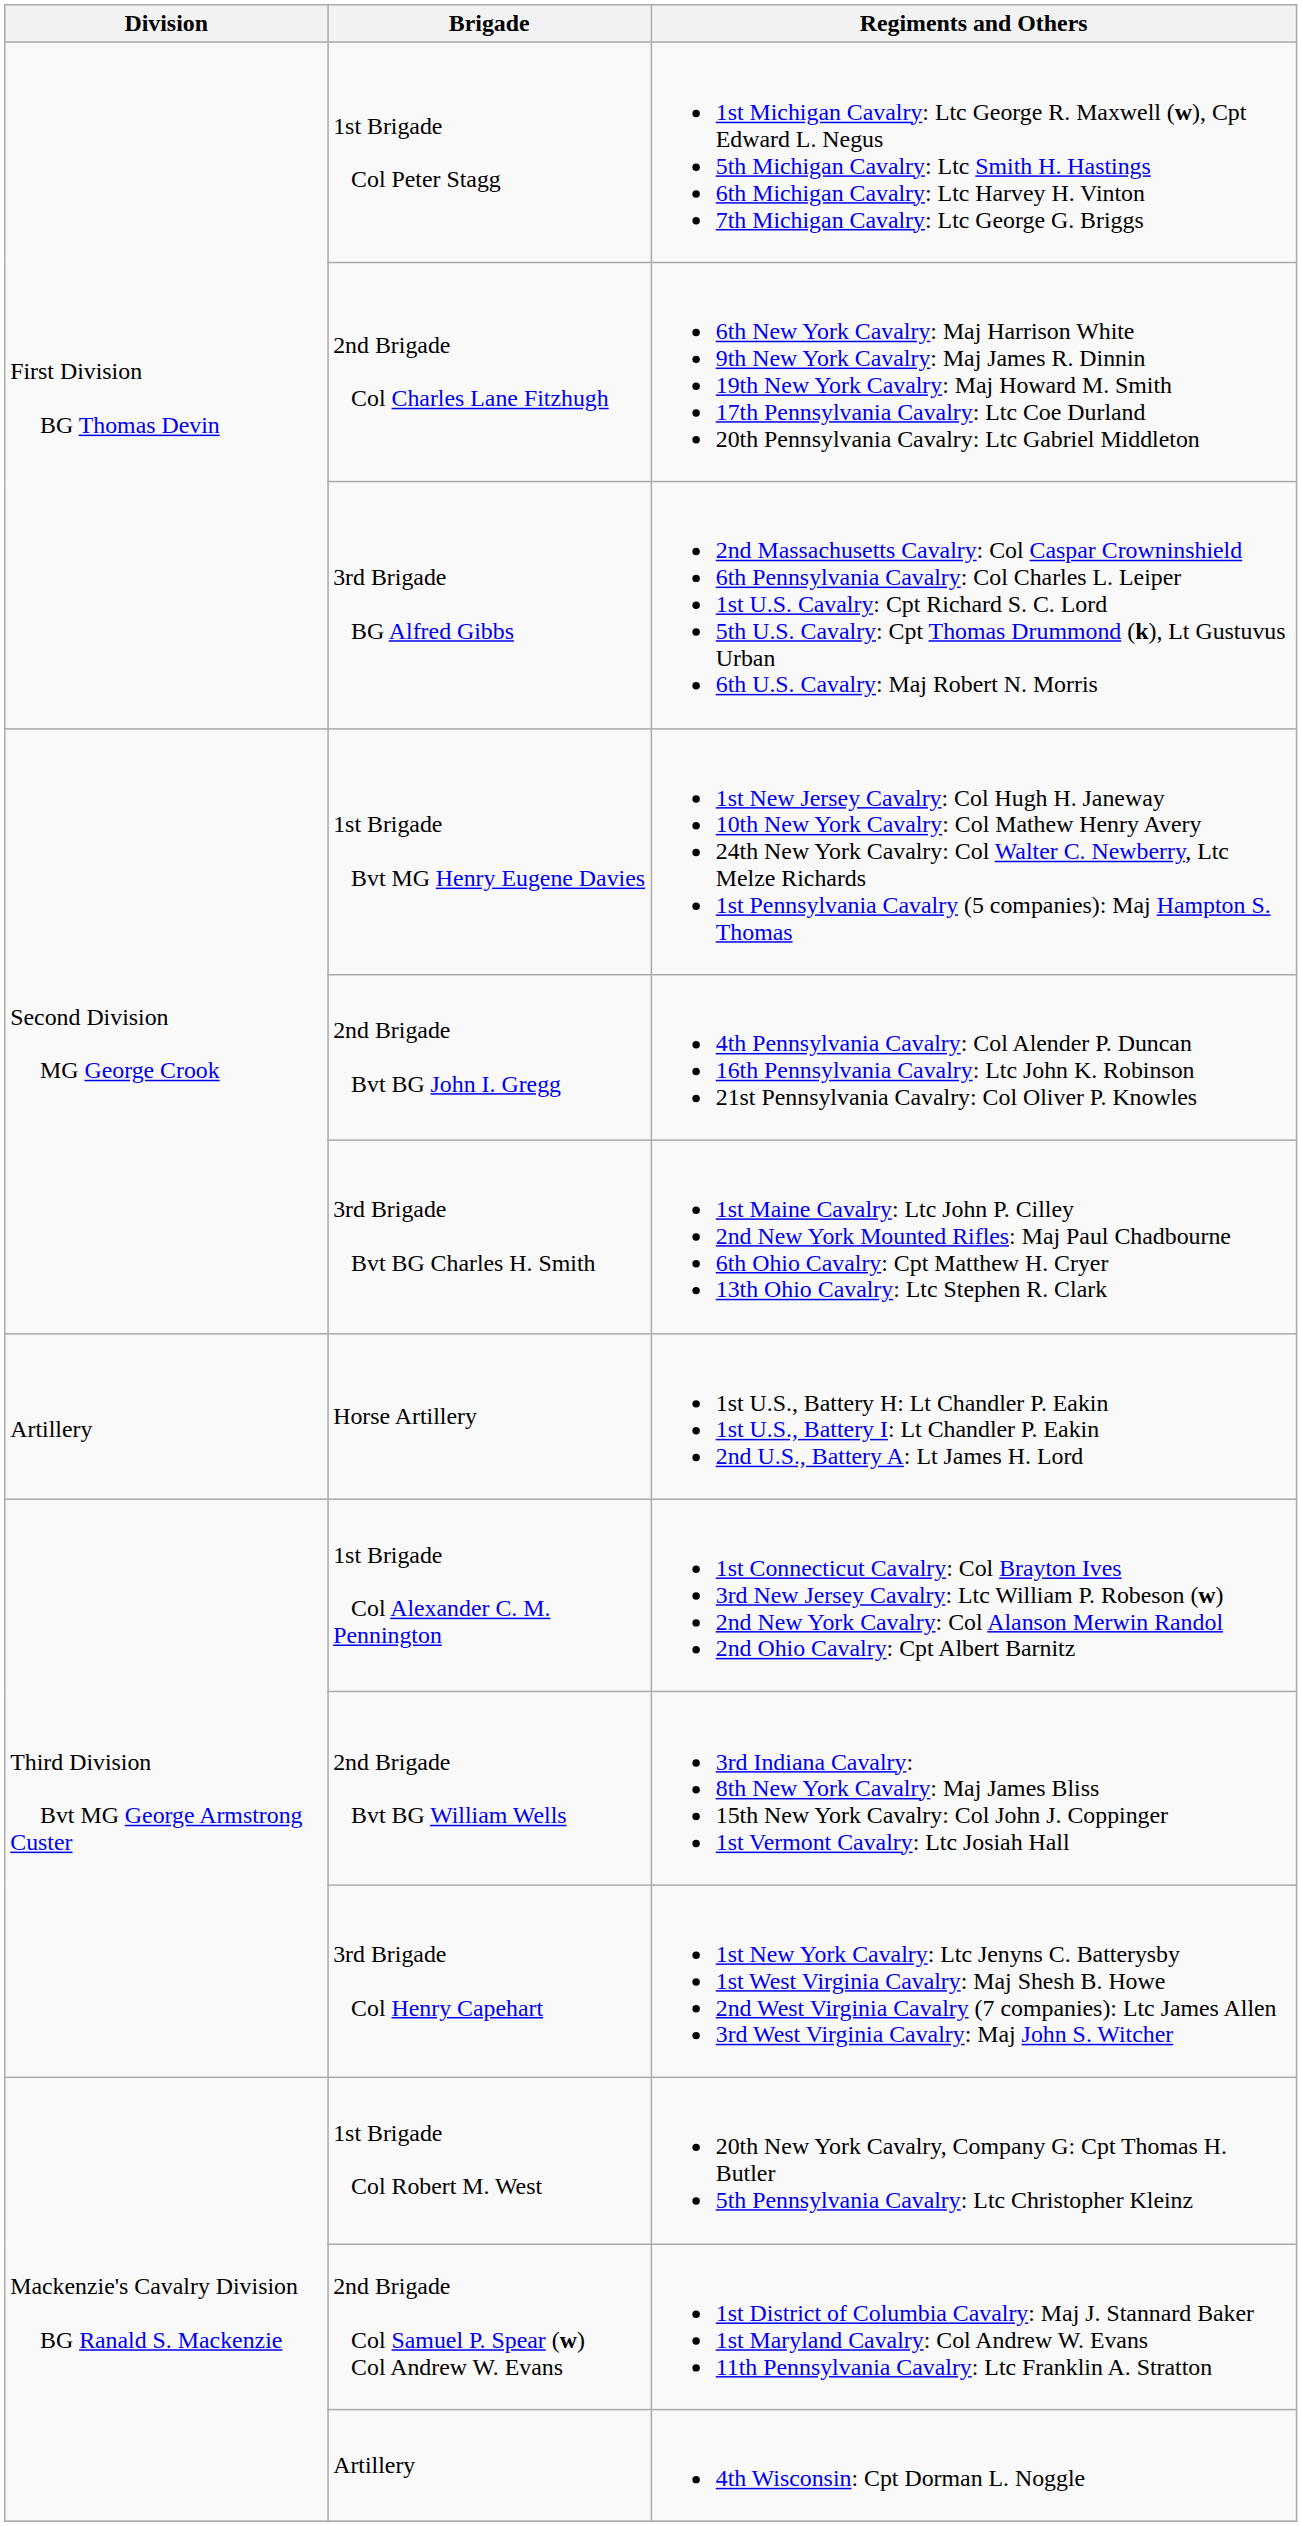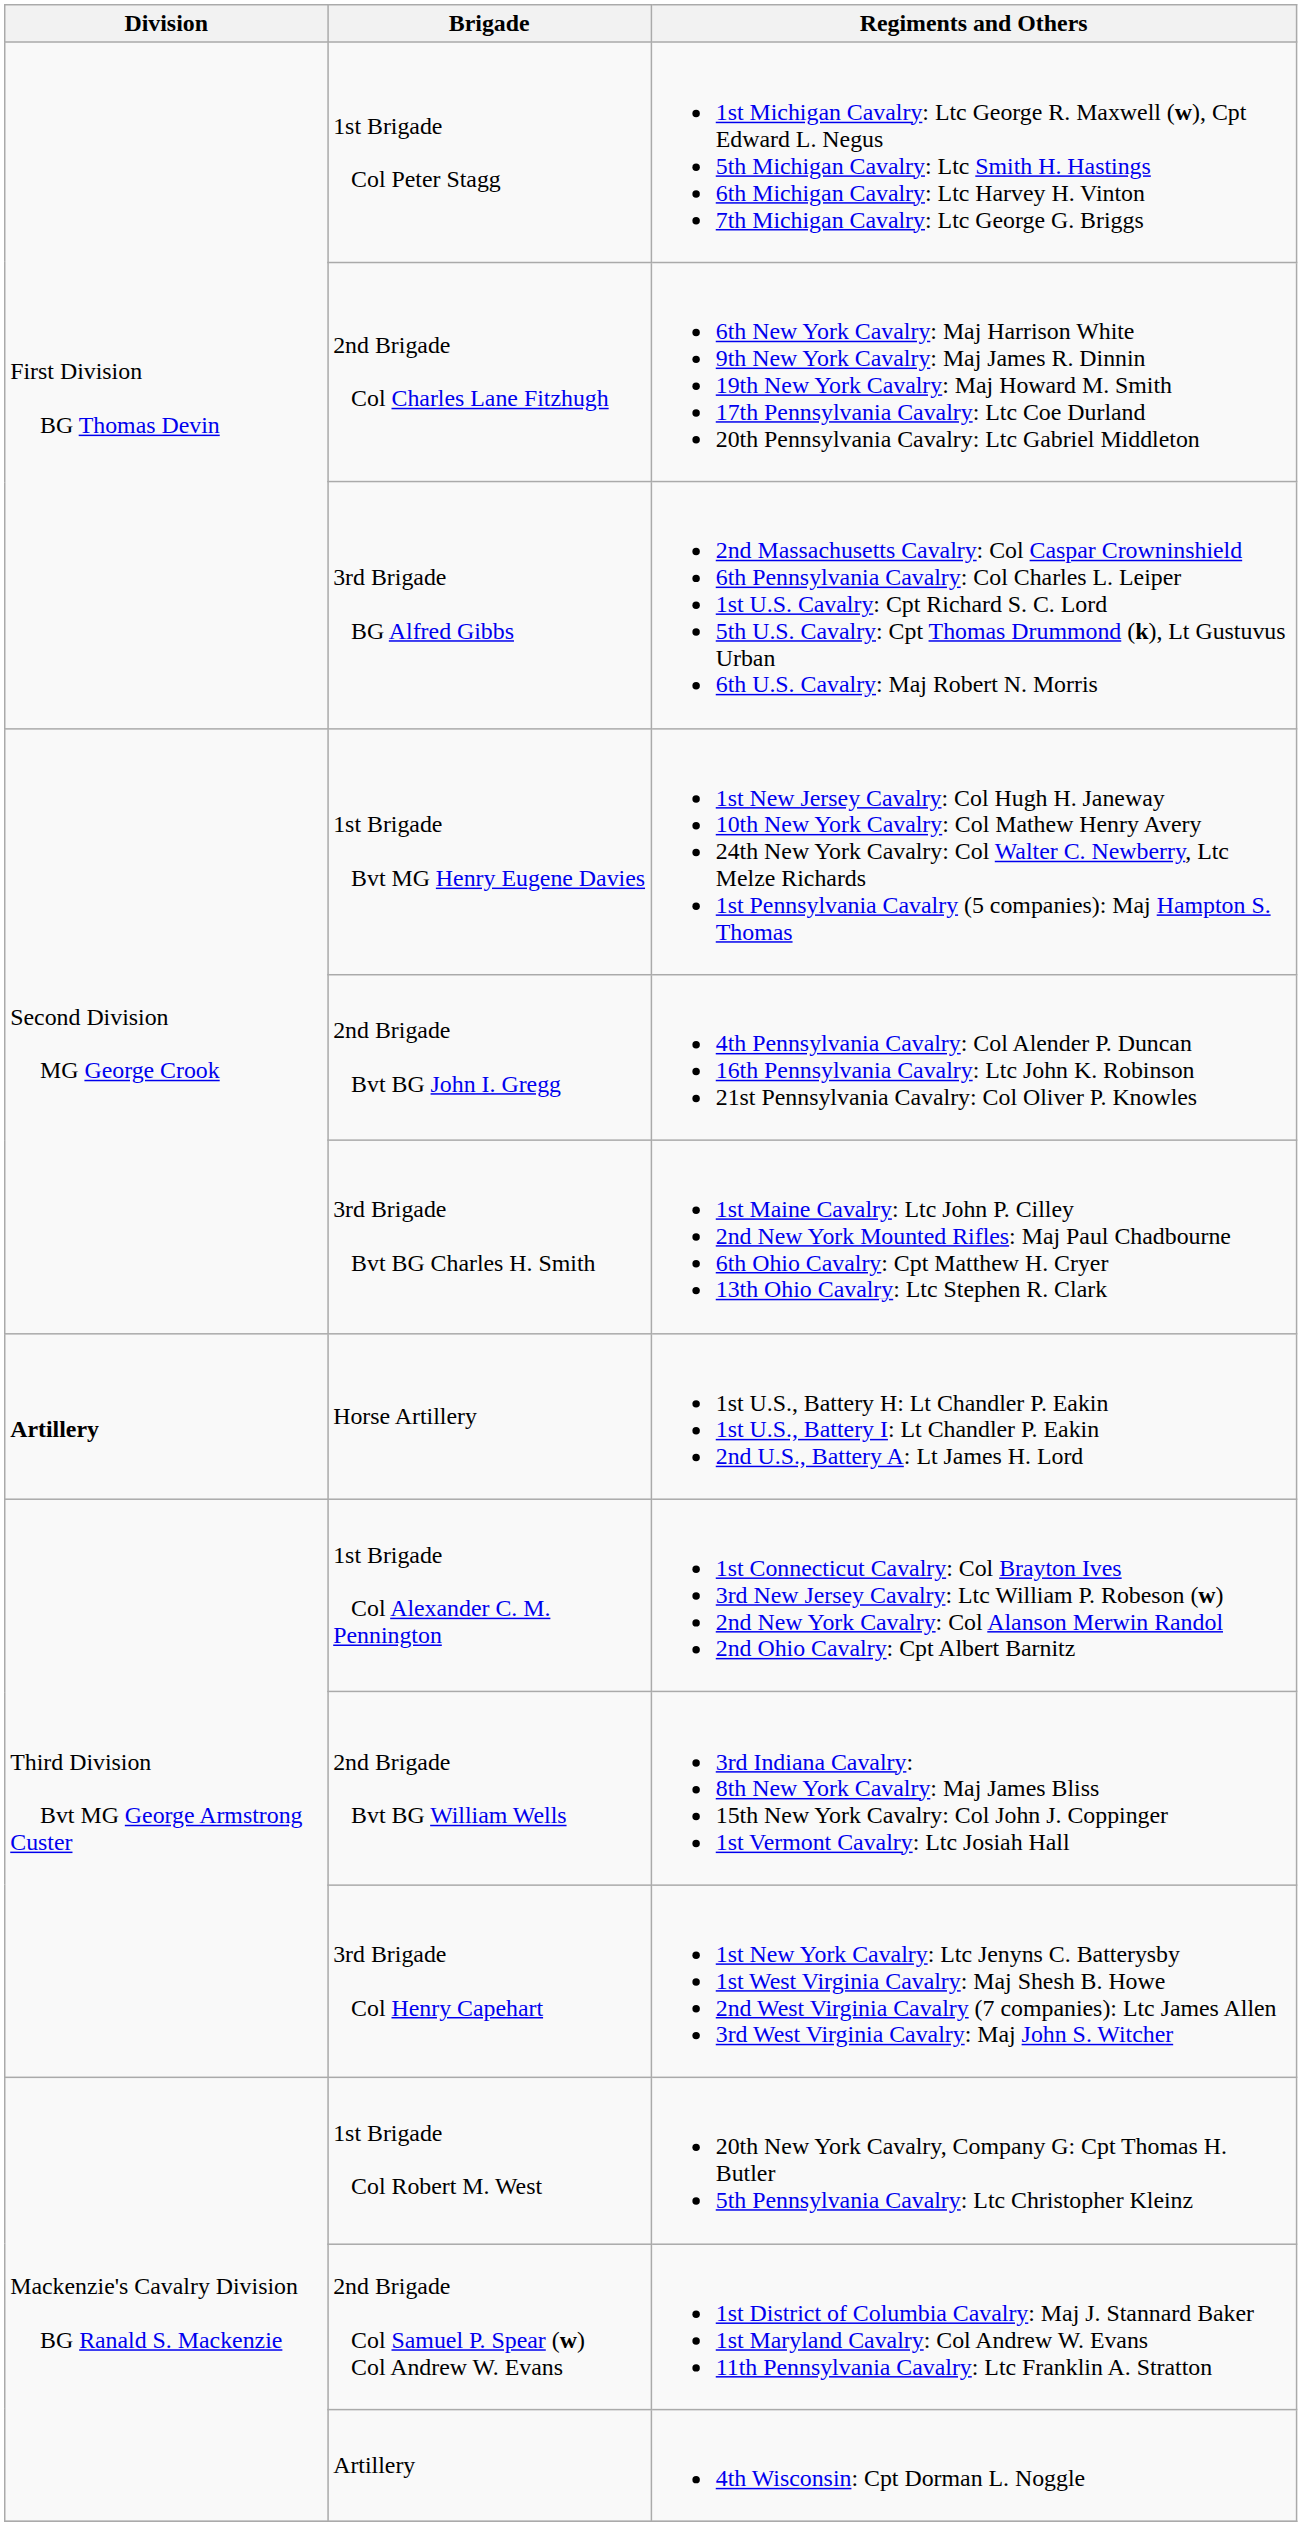(51, 1429) normal -> (55, 1429) bold
